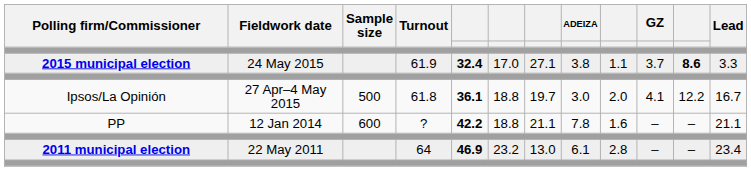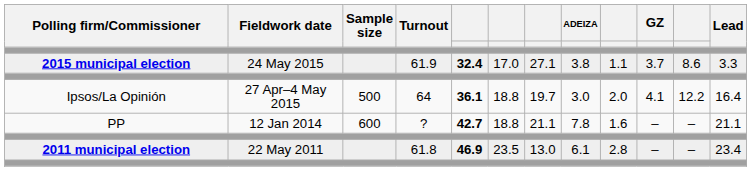(691, 63) bold -> (691, 63) normal
(424, 96) 61.8 -> (424, 96) 64
(728, 96) 16.7 -> (728, 96) 16.4
(469, 123) 42.2 -> (469, 123) 42.7
(424, 149) 64 -> (424, 149) 61.8
(506, 149) 23.2 -> (506, 149) 23.5
